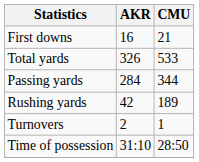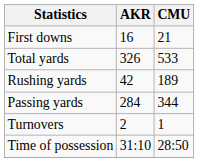rows swapped: (47, 102) <-> (45, 80)
